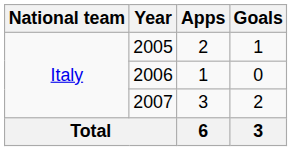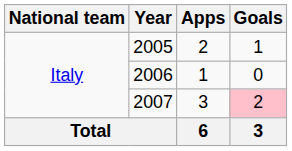(258, 103) no background -> (258, 103) pink background
